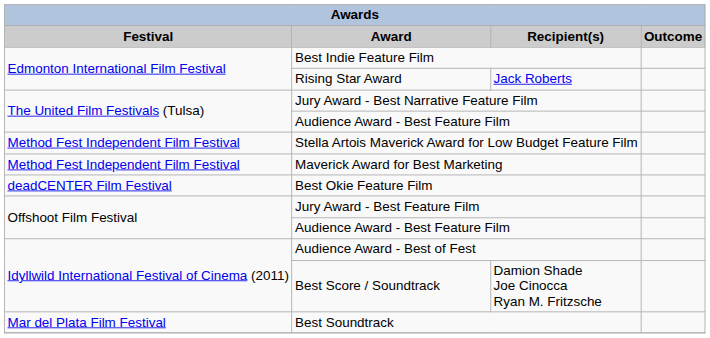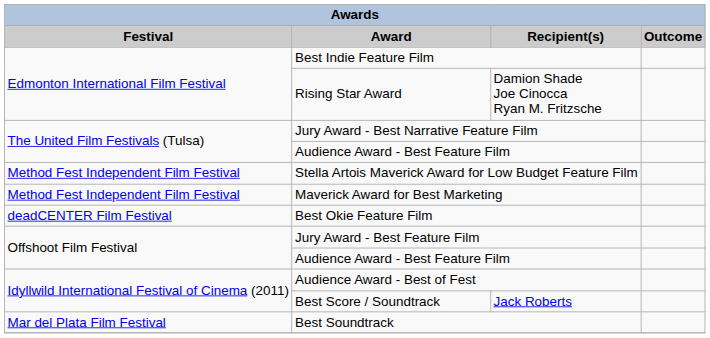(533, 79) Jack Roberts -> (548, 94) Damion Shade Joe Cinocca Ryan M. Fritzsche
(548, 286) Damion Shade Joe Cinocca Ryan M. Fritzsche -> (533, 301) Jack Roberts
